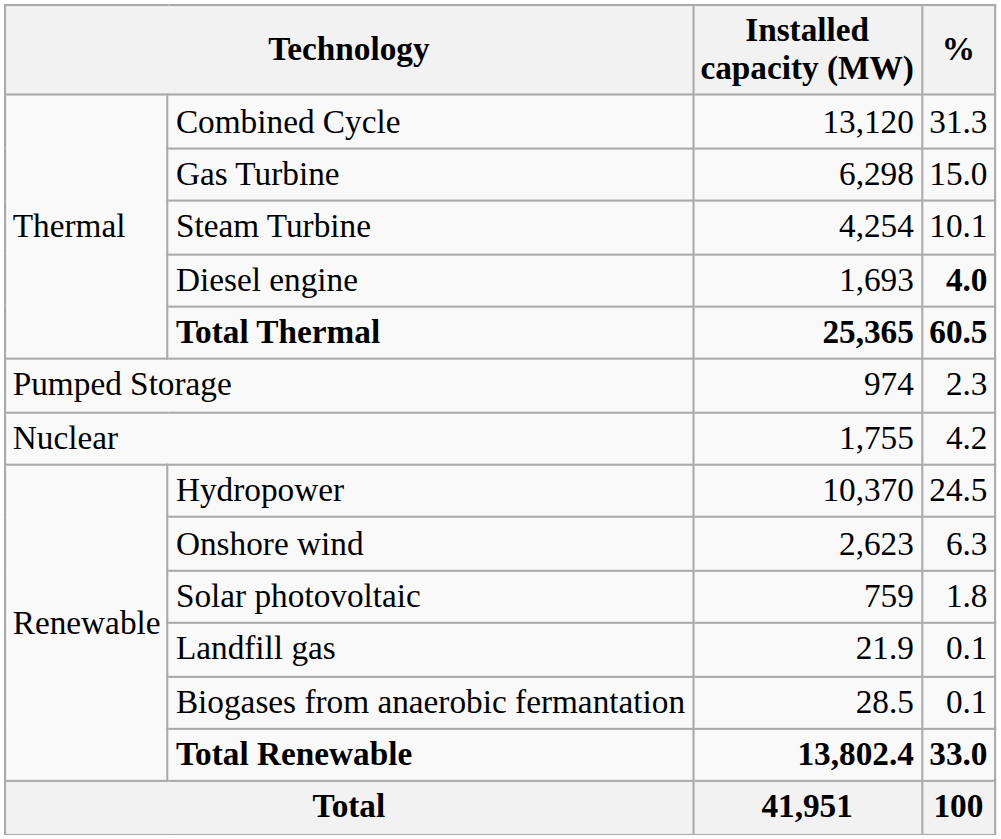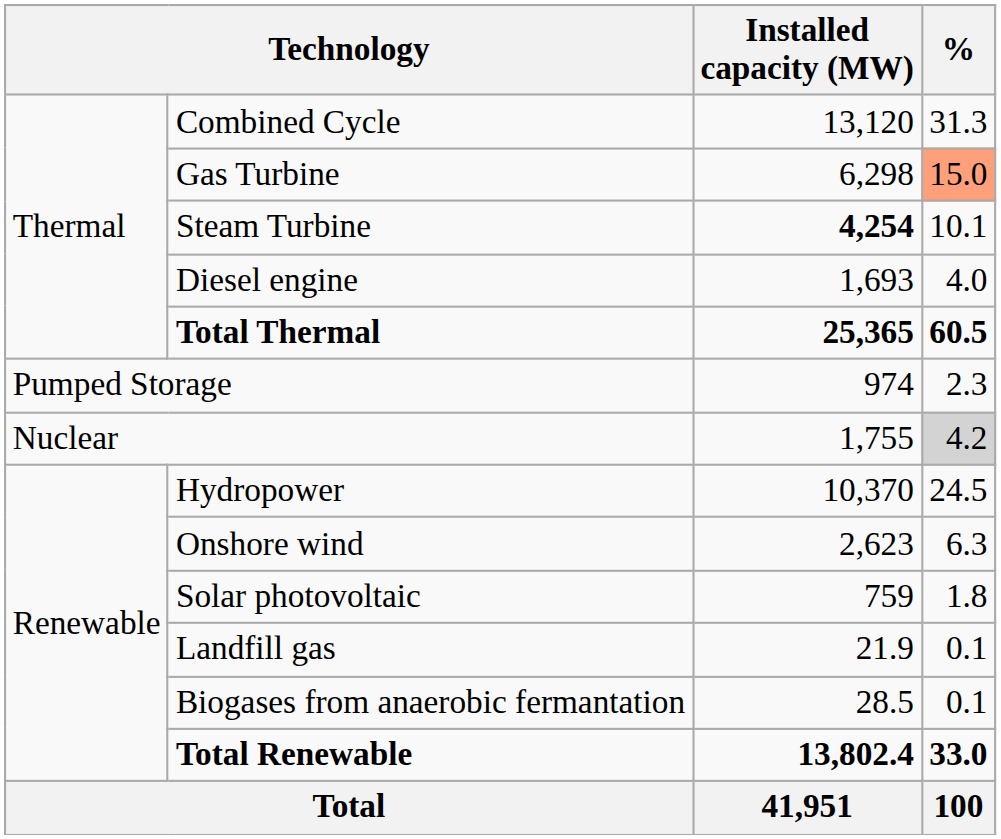(958, 173) no background -> (958, 173) lightsalmon background
(876, 226) normal -> (876, 226) bold
(967, 279) bold -> (967, 279) normal
(967, 437) no background -> (967, 437) lightgrey background
